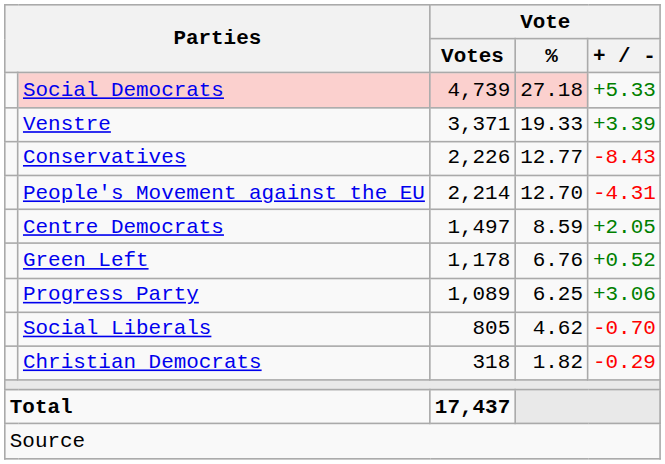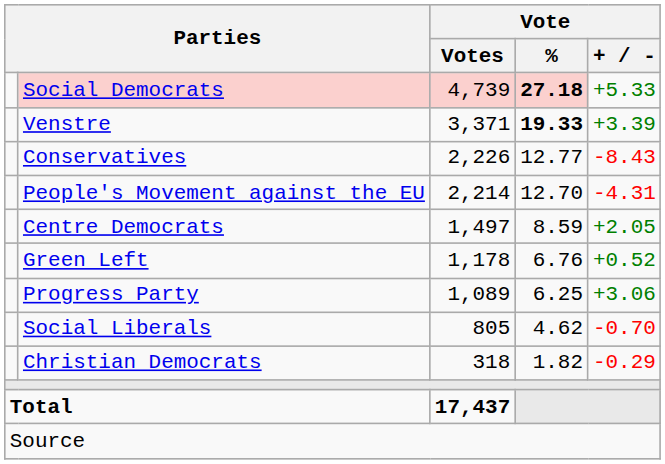(552, 90) normal -> (552, 90) bold
(552, 124) normal -> (552, 124) bold
